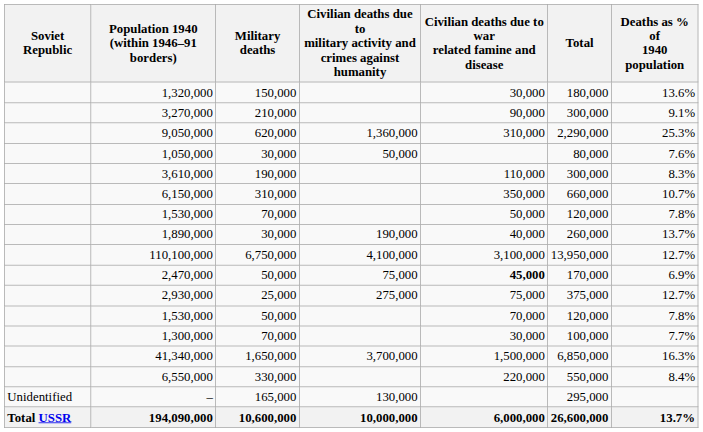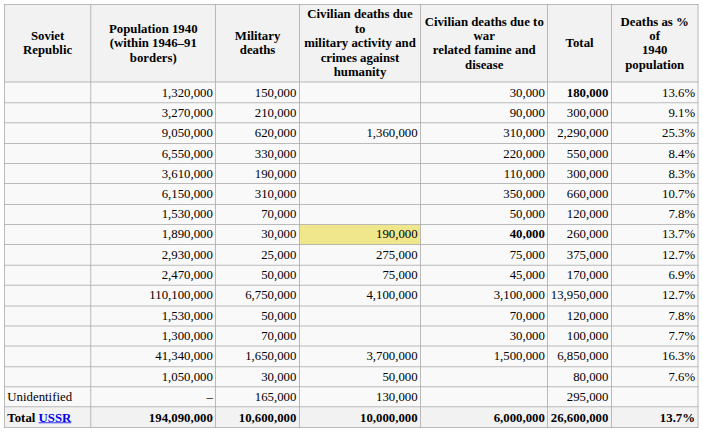(588, 92) normal -> (588, 92) bold
rows swapped: (187, 153) <-> (187, 376)
(397, 234) no background -> (397, 234) khaki background
(527, 234) normal -> (527, 234) bold
rows swapped: (187, 295) <-> (181, 254)
(527, 275) bold -> (527, 275) normal
